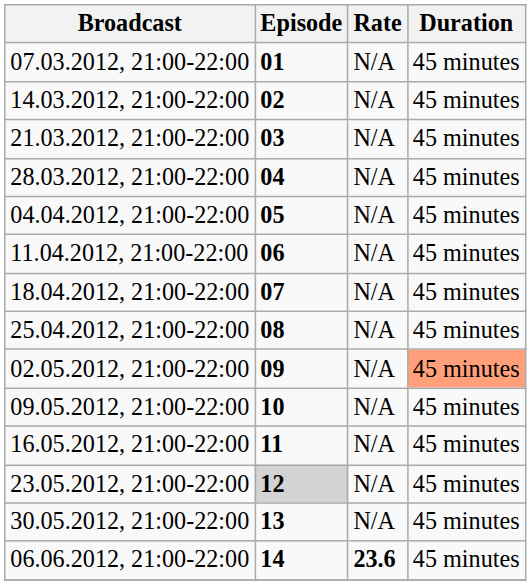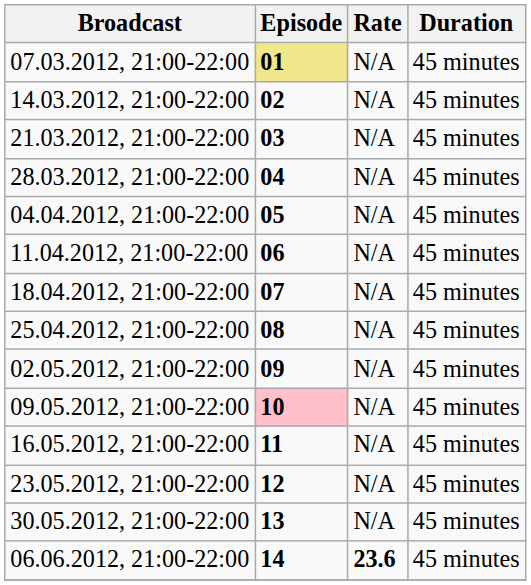(272, 61) no background -> (272, 61) khaki background
(466, 368) lightsalmon background -> (466, 368) no background
(272, 406) no background -> (272, 406) pink background
(272, 483) lightgrey background -> (272, 483) no background
